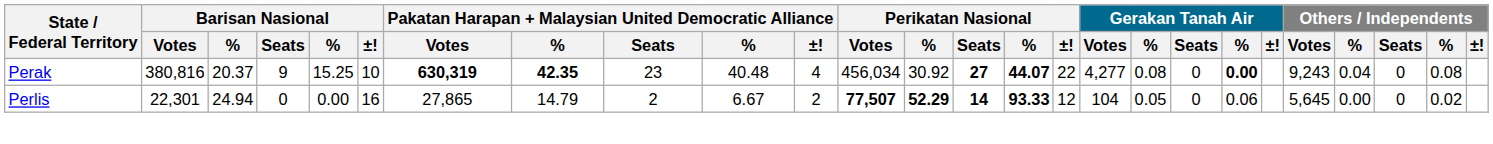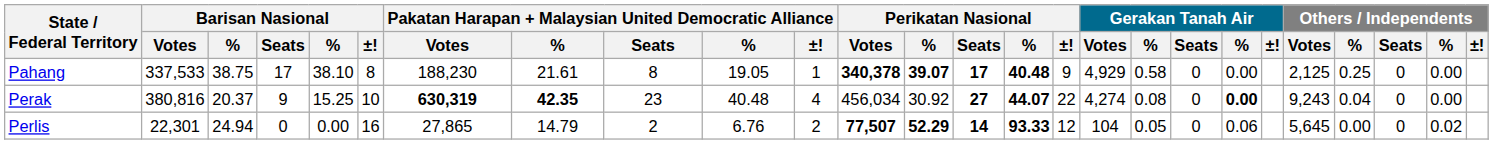+ row: (37, 72)
(1105, 72) 4,277 -> (1105, 99) 4,274
(1446, 72) 0.08 -> (1446, 99) 0.00
(748, 99) 6.67 -> (748, 126) 6.76
